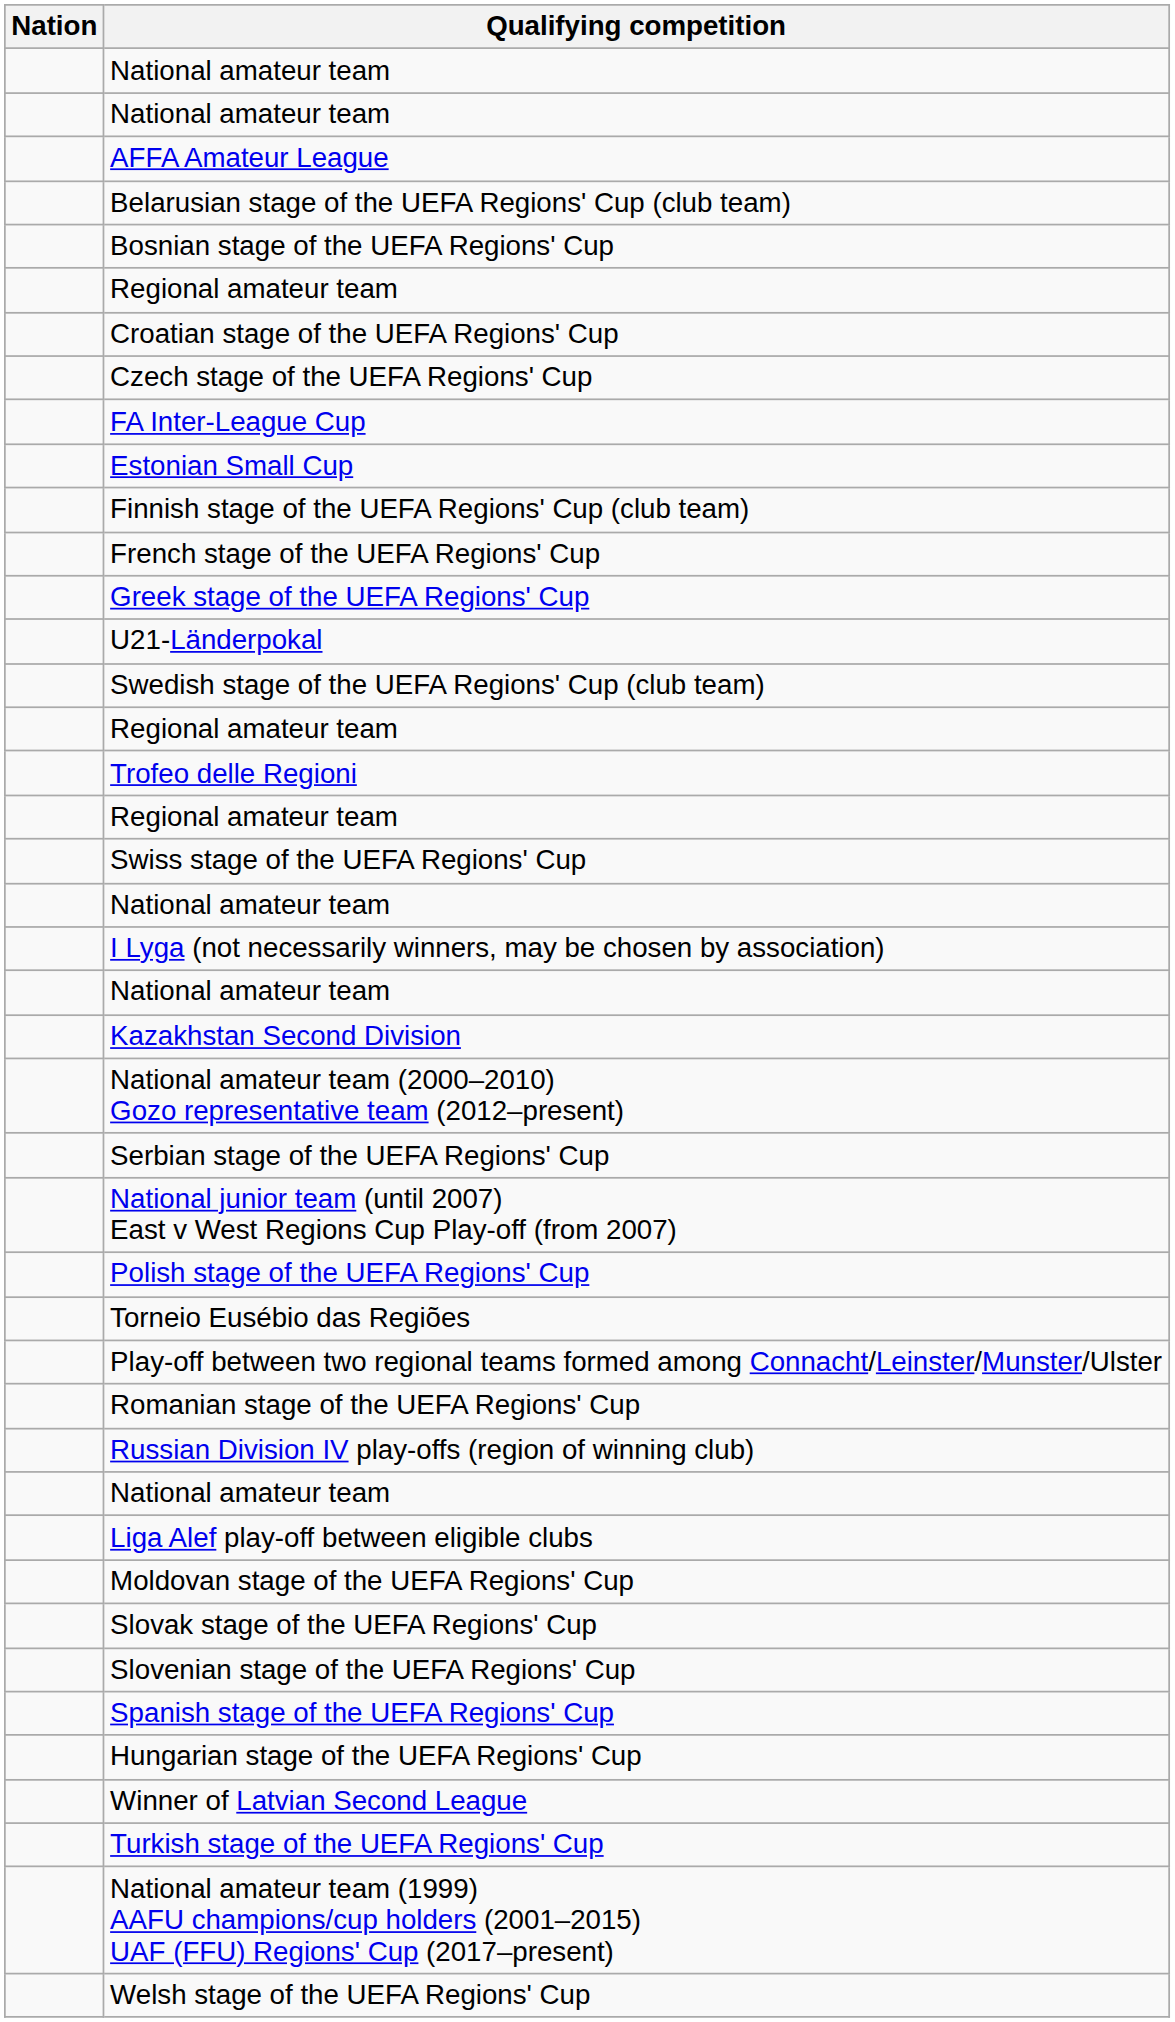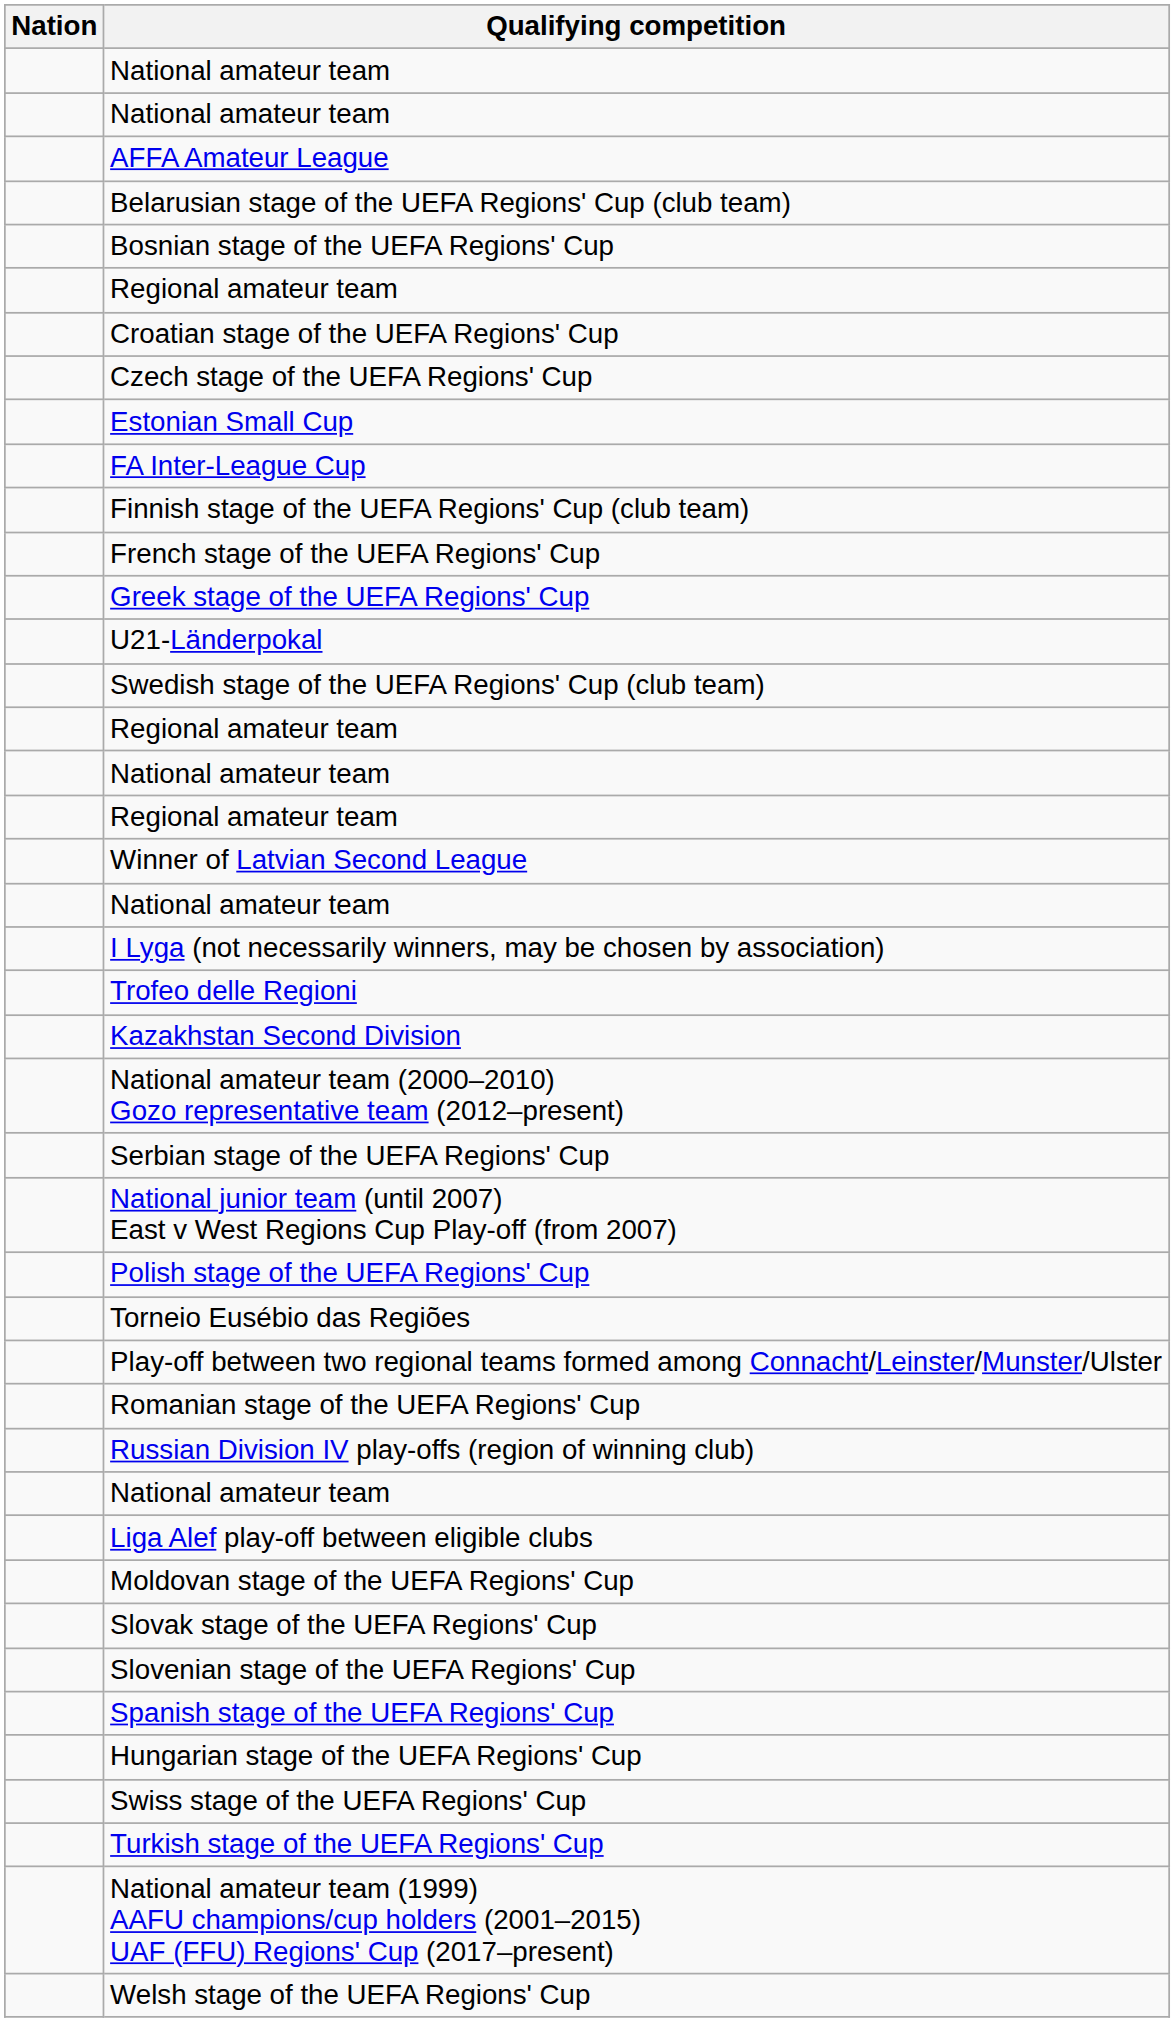(238, 421) FA Inter-League Cup -> (232, 421) Estonian Small Cup
(232, 465) Estonian Small Cup -> (238, 465) FA Inter-League Cup
(233, 772) Trofeo delle Regioni -> (250, 772) National amateur team
(348, 860) Swiss stage of the UEFA Regions' Cup -> (319, 860) Winner of Latvian Second League
(250, 992) National amateur team -> (233, 992) Trofeo delle Regioni
(319, 1800) Winner of Latvian Second League -> (348, 1800) Swiss stage of the UEFA Regions' Cup
